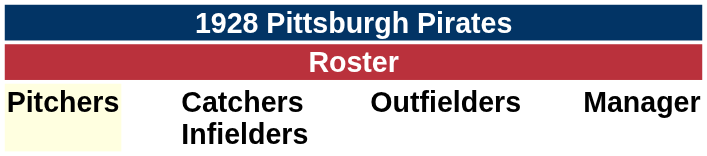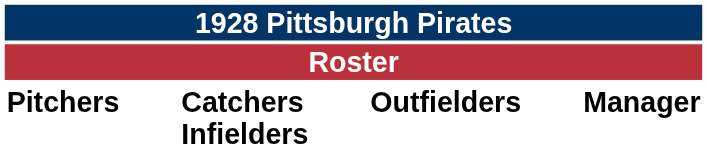(63, 102) lightyellow background -> (63, 102) no background
